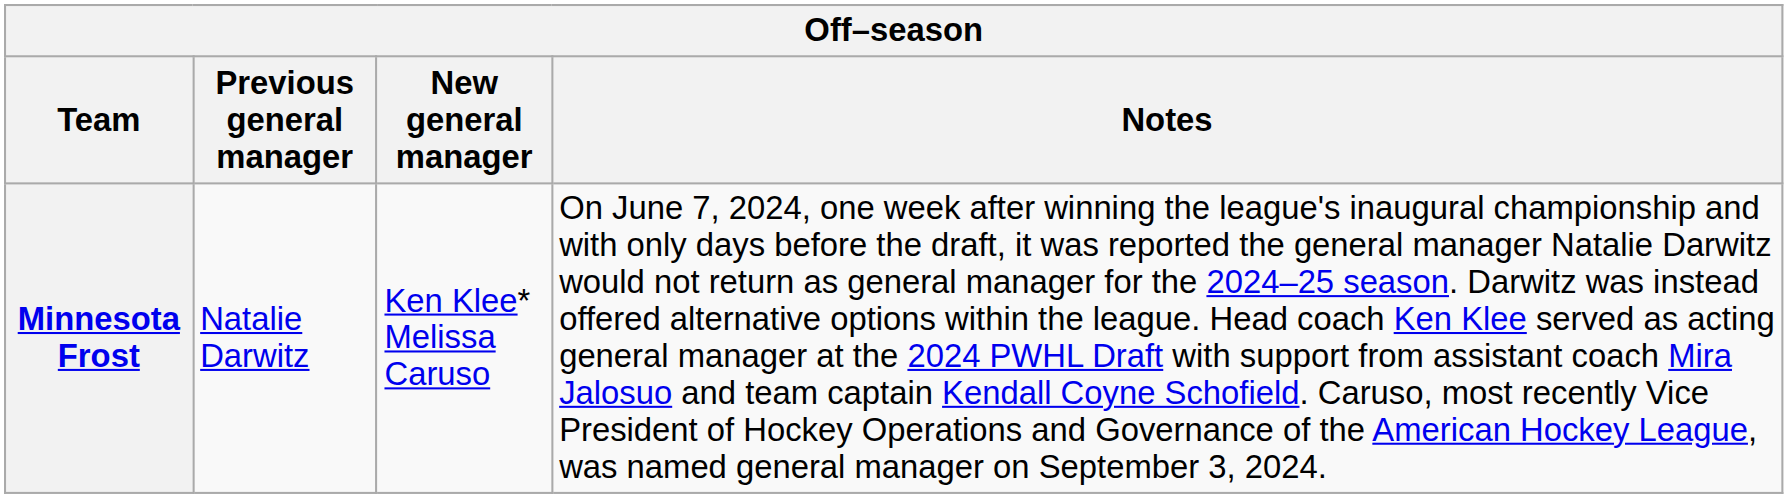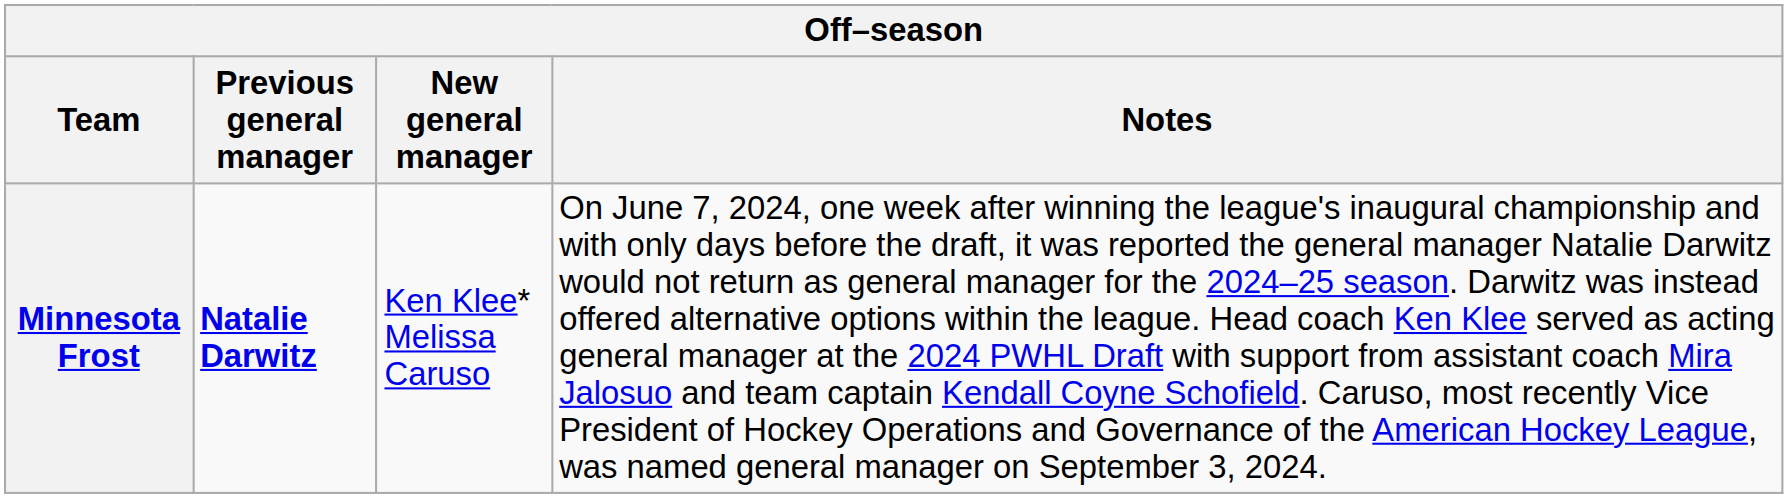(255, 337) normal -> (258, 337) bold
